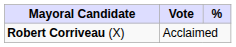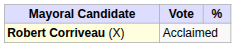(66, 33) no background -> (66, 33) lightyellow background
